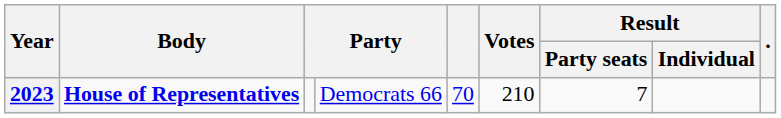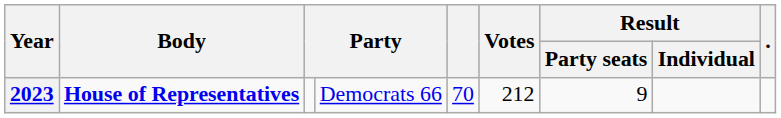(518, 95) 210 -> (518, 95) 212
(642, 95) 7 -> (642, 95) 9
